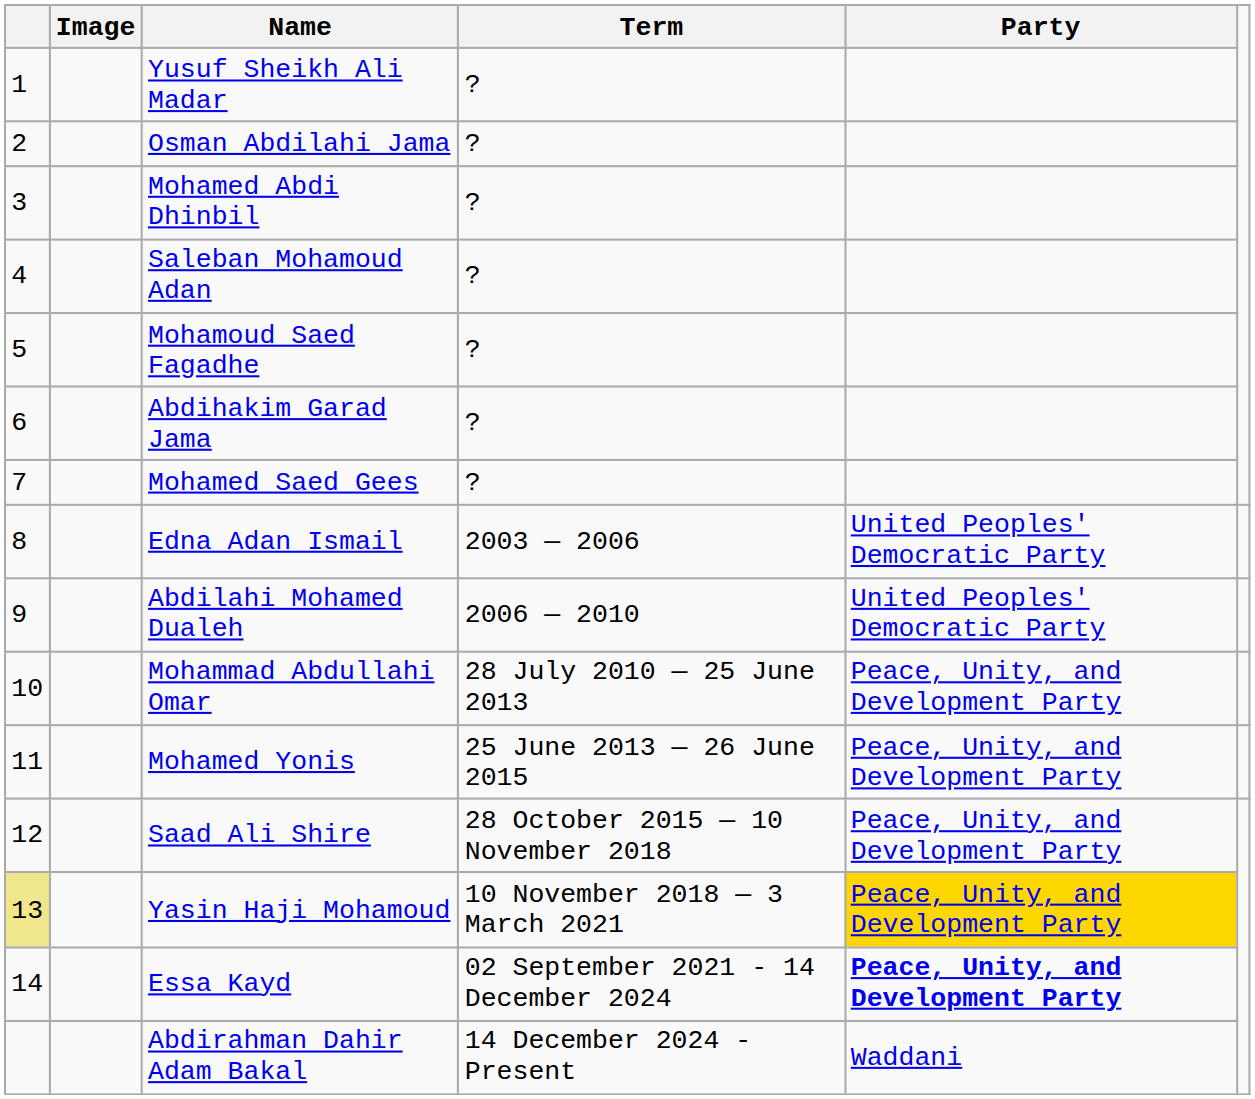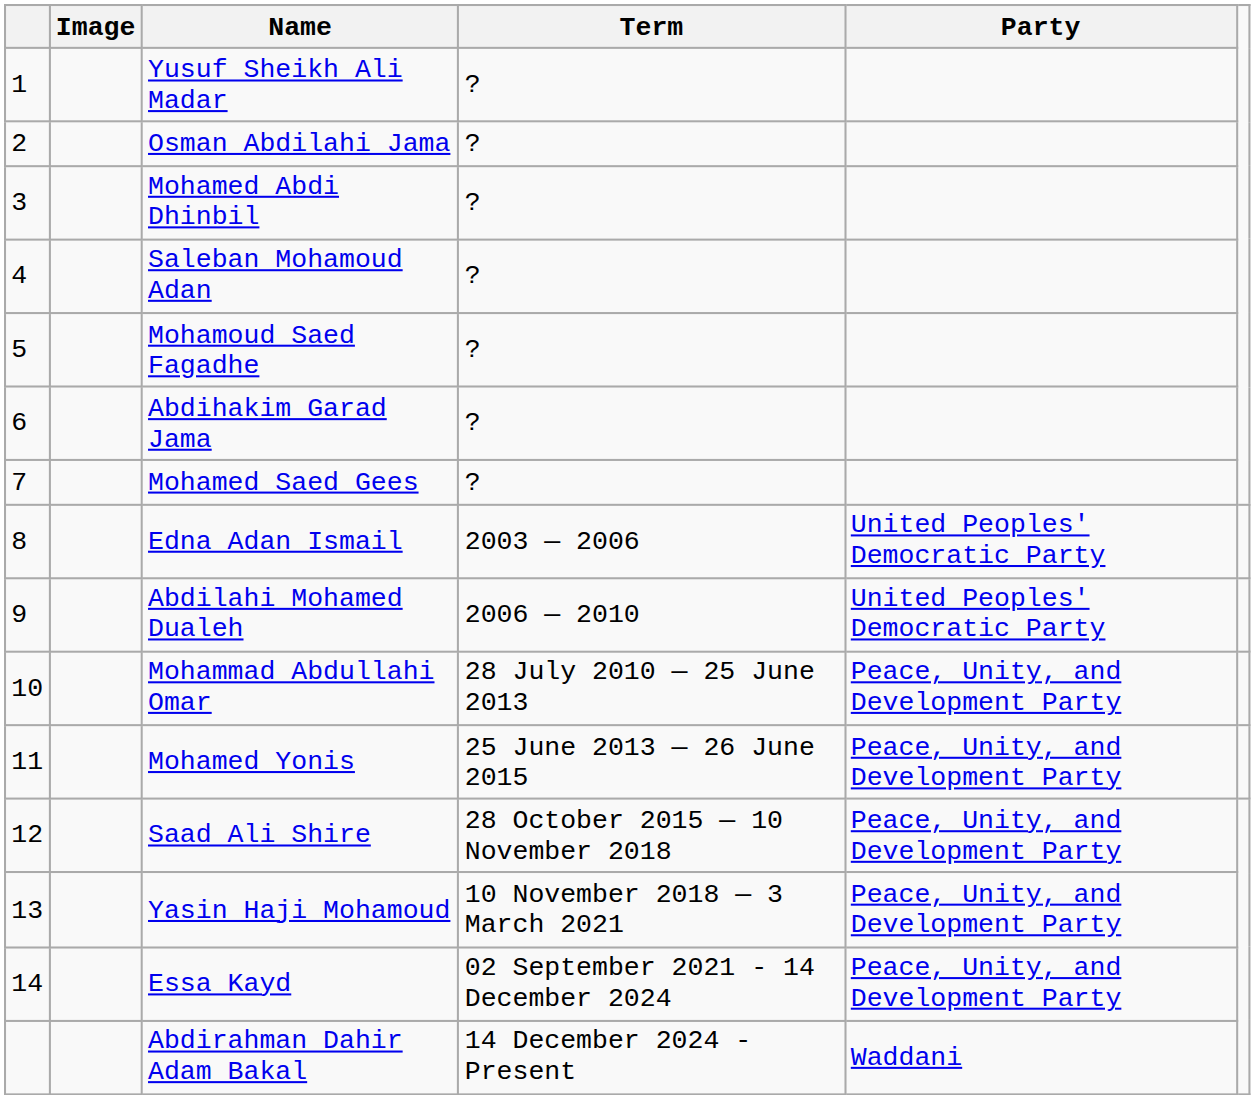(27, 910) khaki background -> (27, 910) no background
(986, 910) gold background -> (986, 910) no background
(986, 984) bold -> (986, 984) normal
